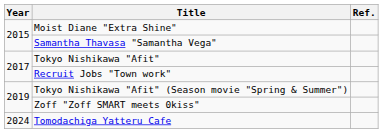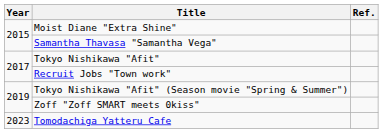(18, 120) 2024 -> (18, 120) 2023
